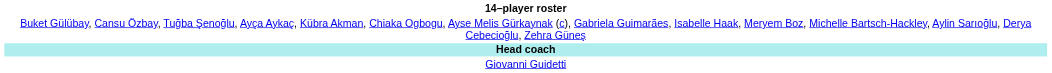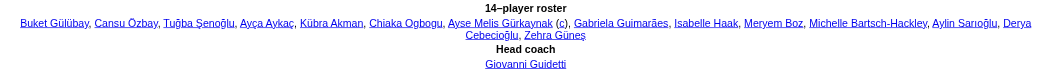(526, 50) paleturquoise background -> (526, 50) no background
